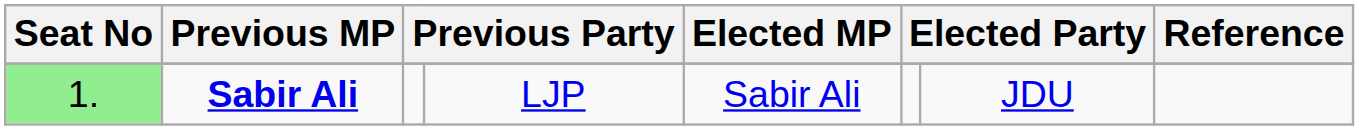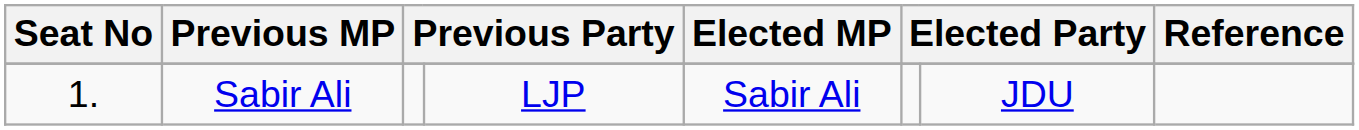(83, 93) lightgreen background -> (83, 93) no background
(283, 93) bold -> (283, 93) normal
